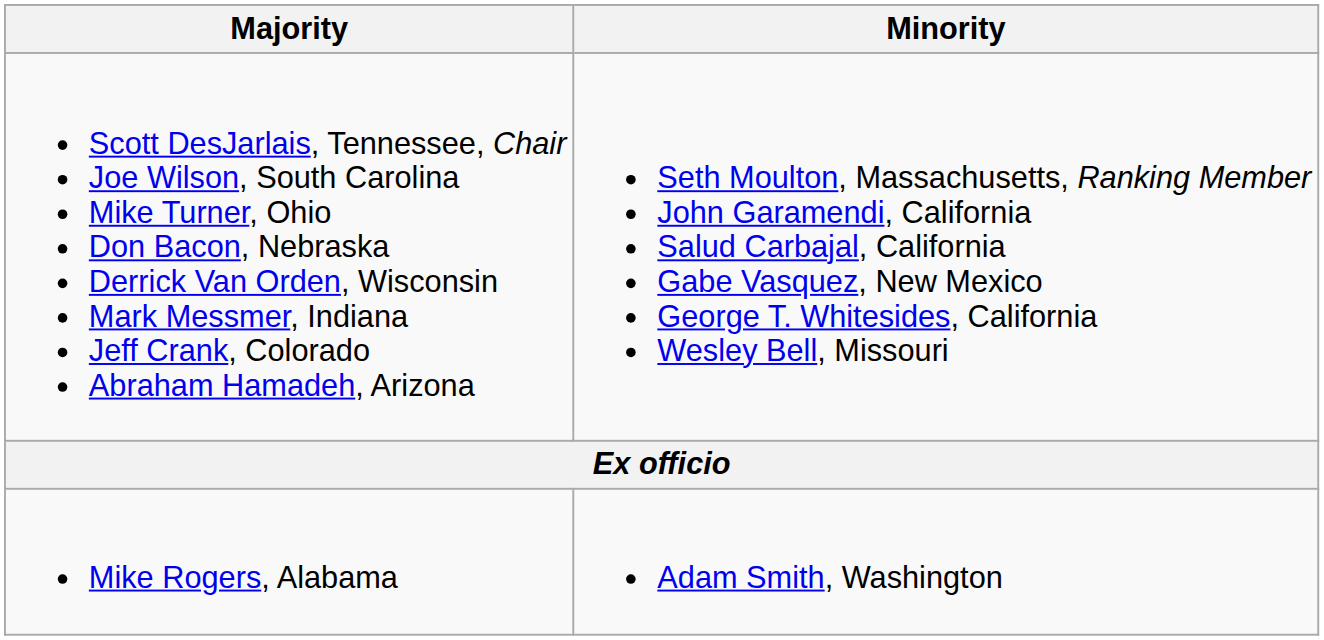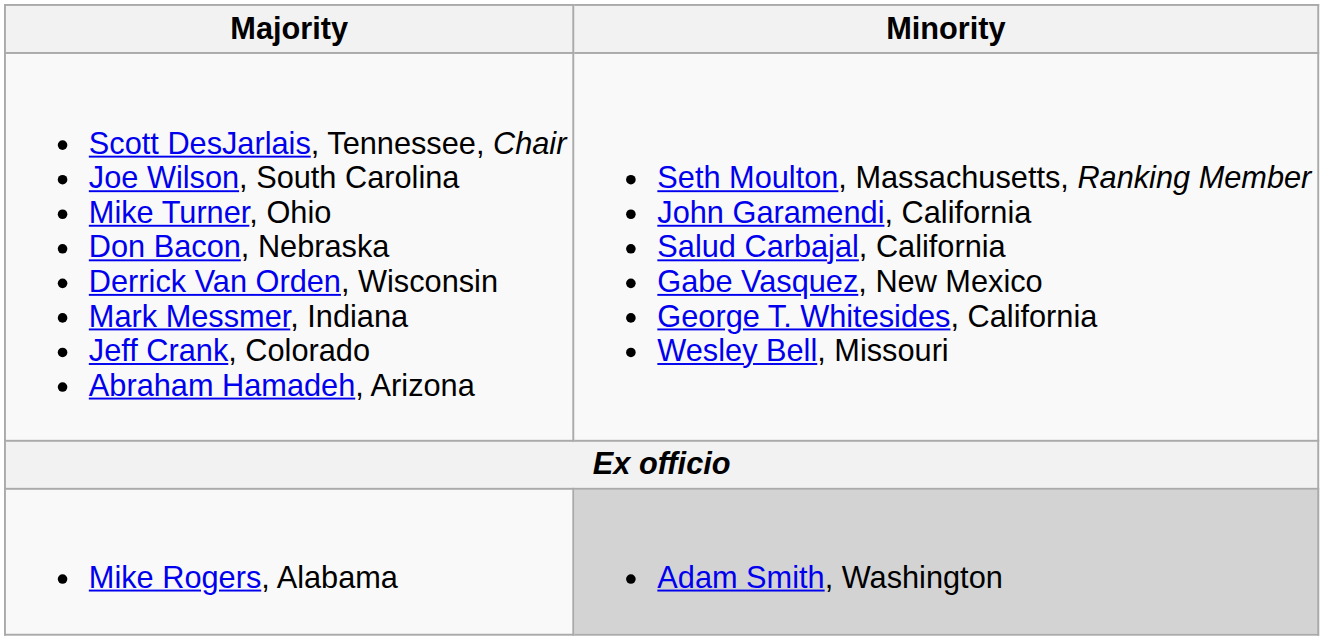(946, 579) no background -> (946, 579) lightgrey background
